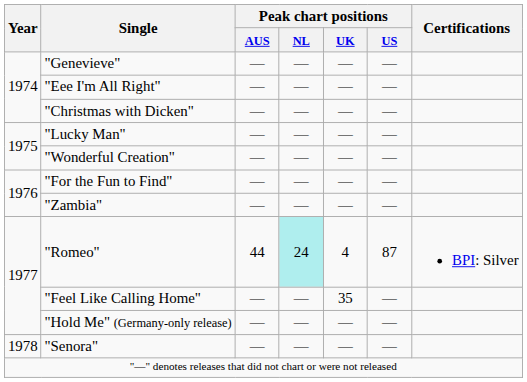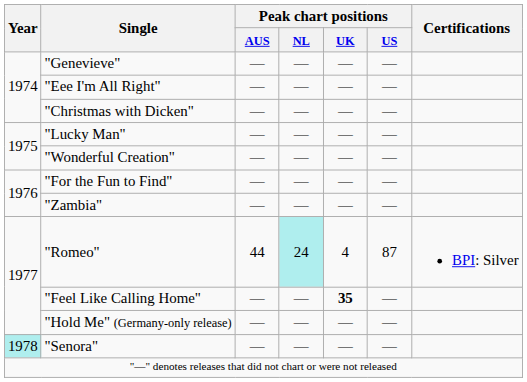(345, 298) normal -> (345, 298) bold
(23, 345) no background -> (23, 345) paleturquoise background
